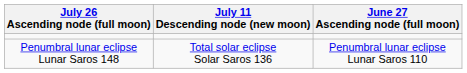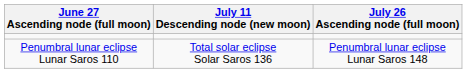columns swapped: (387, 19) <-> (79, 19)
